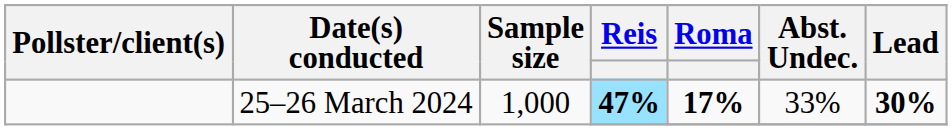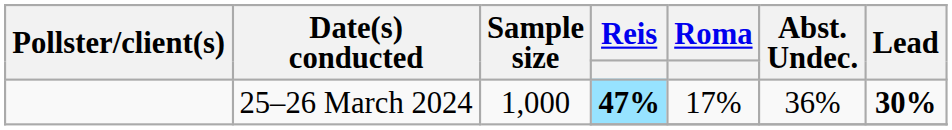(713, 102) bold -> (713, 102) normal
(812, 102) 33% -> (812, 102) 36%
